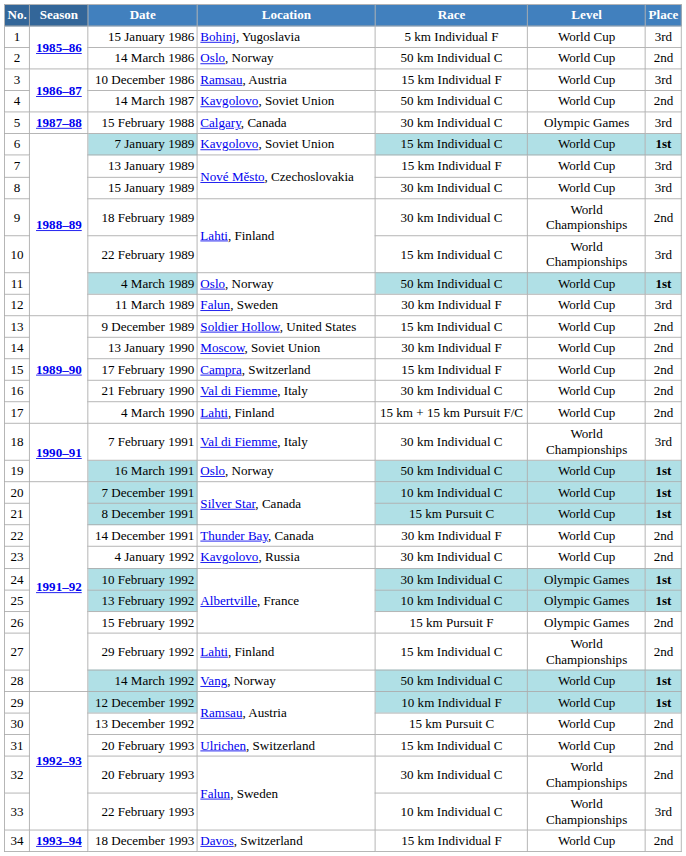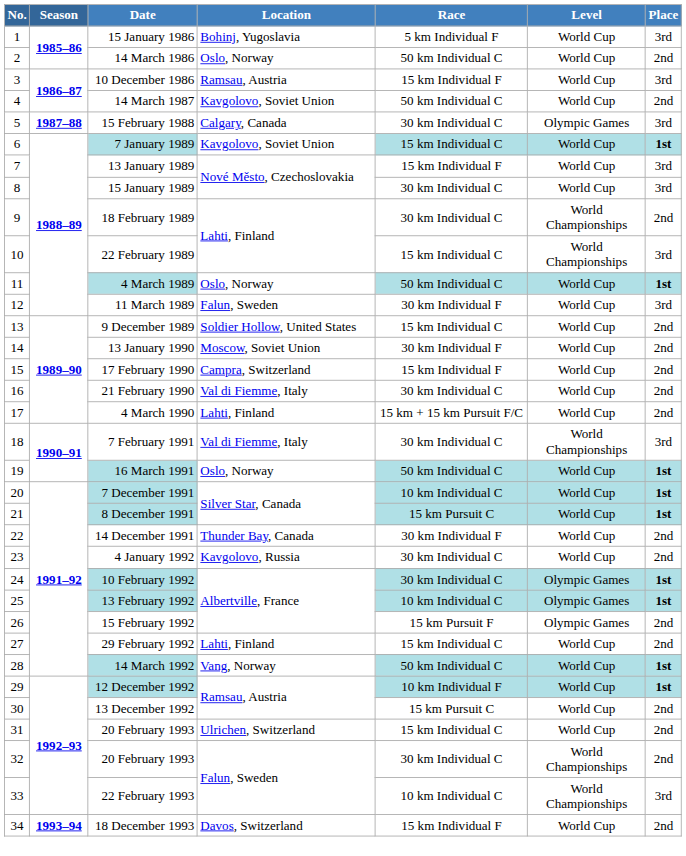(587, 651) World Championships -> (587, 643) World Cup
